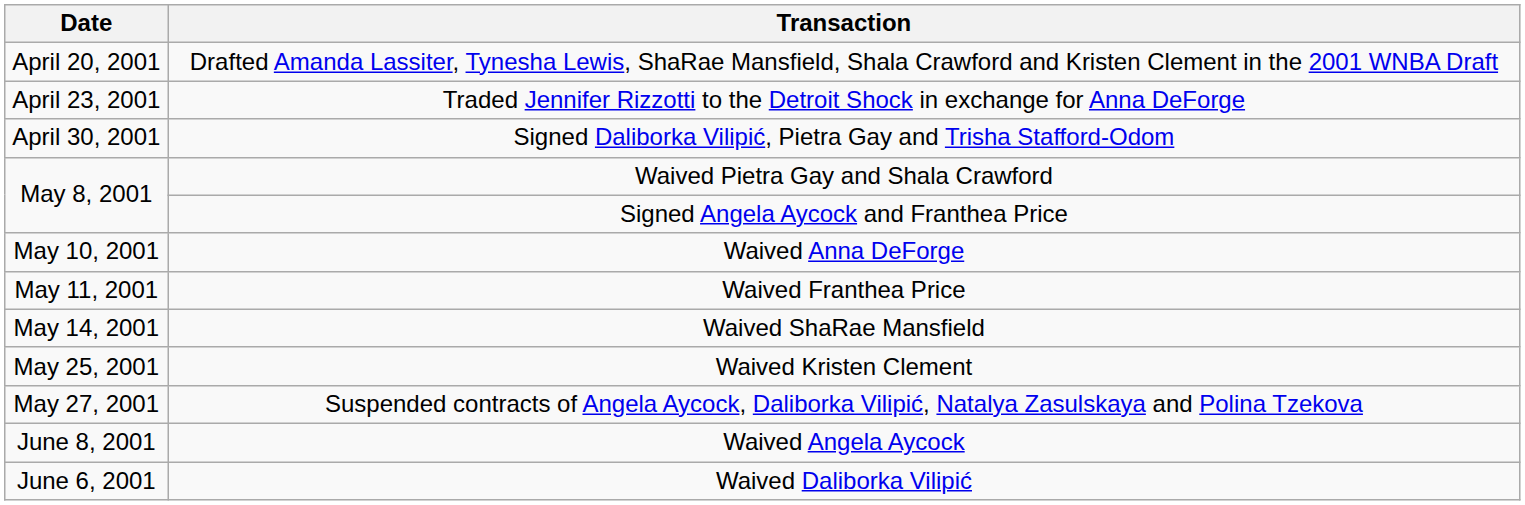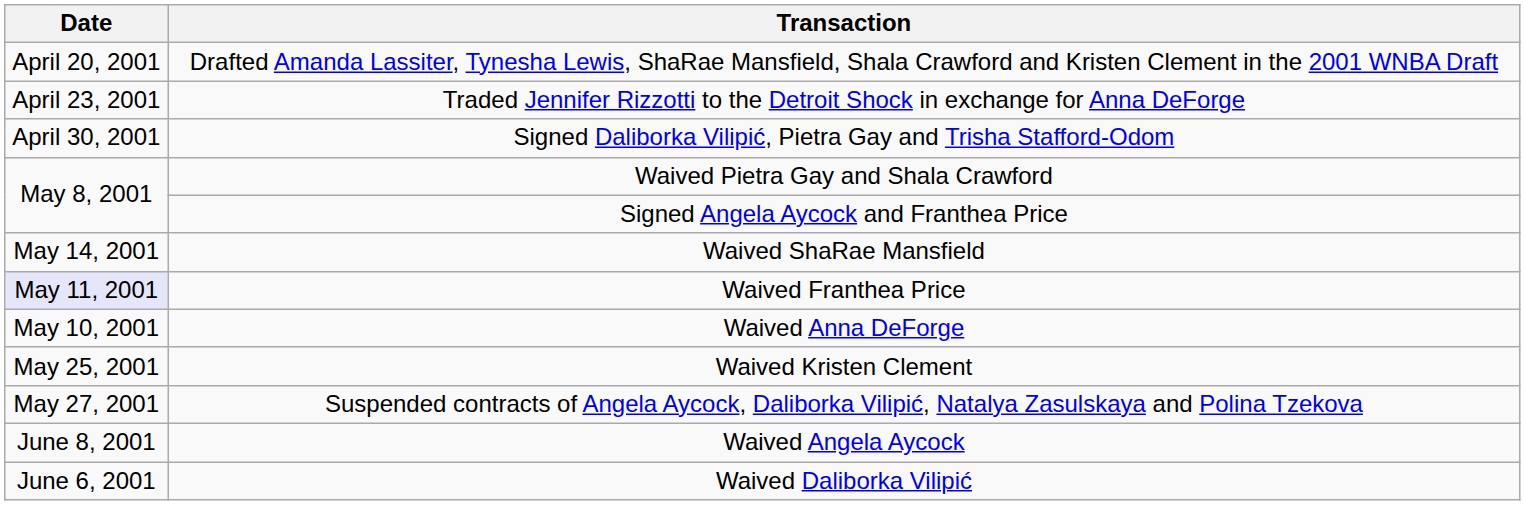rows swapped: (844, 251) <-> (844, 328)
(86, 289) no background -> (86, 289) lavender background
